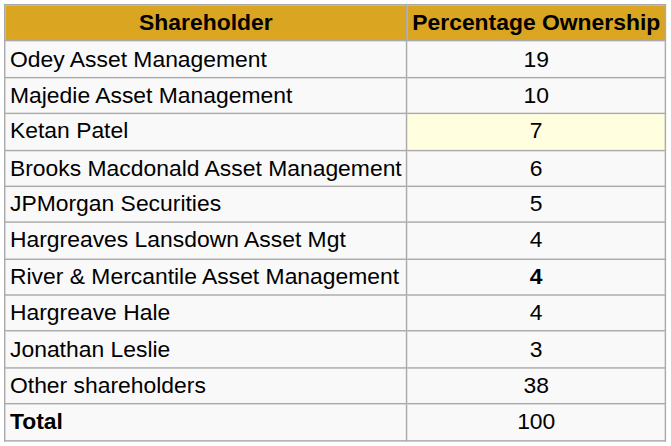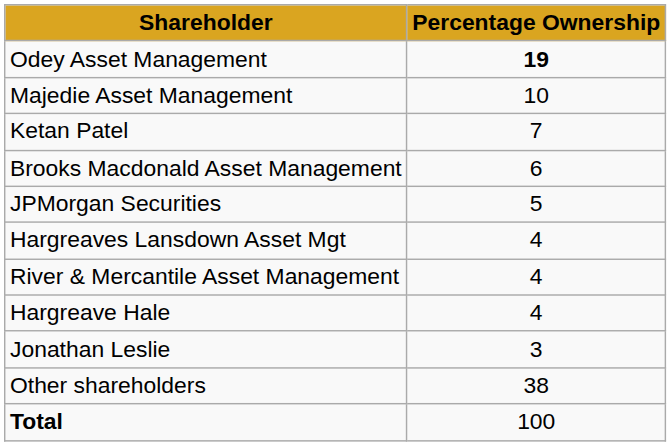(536, 58) normal -> (536, 58) bold
(536, 131) lightyellow background -> (536, 131) no background
(536, 276) bold -> (536, 276) normal
